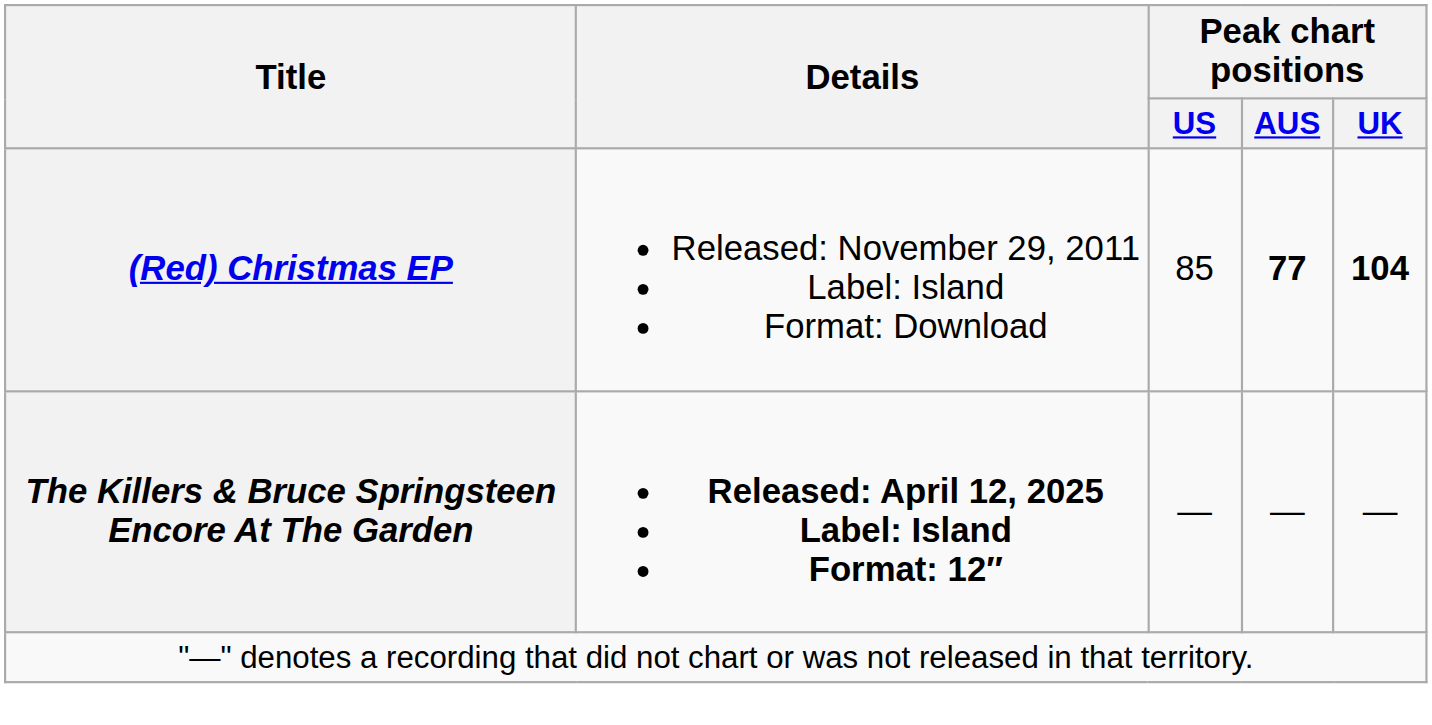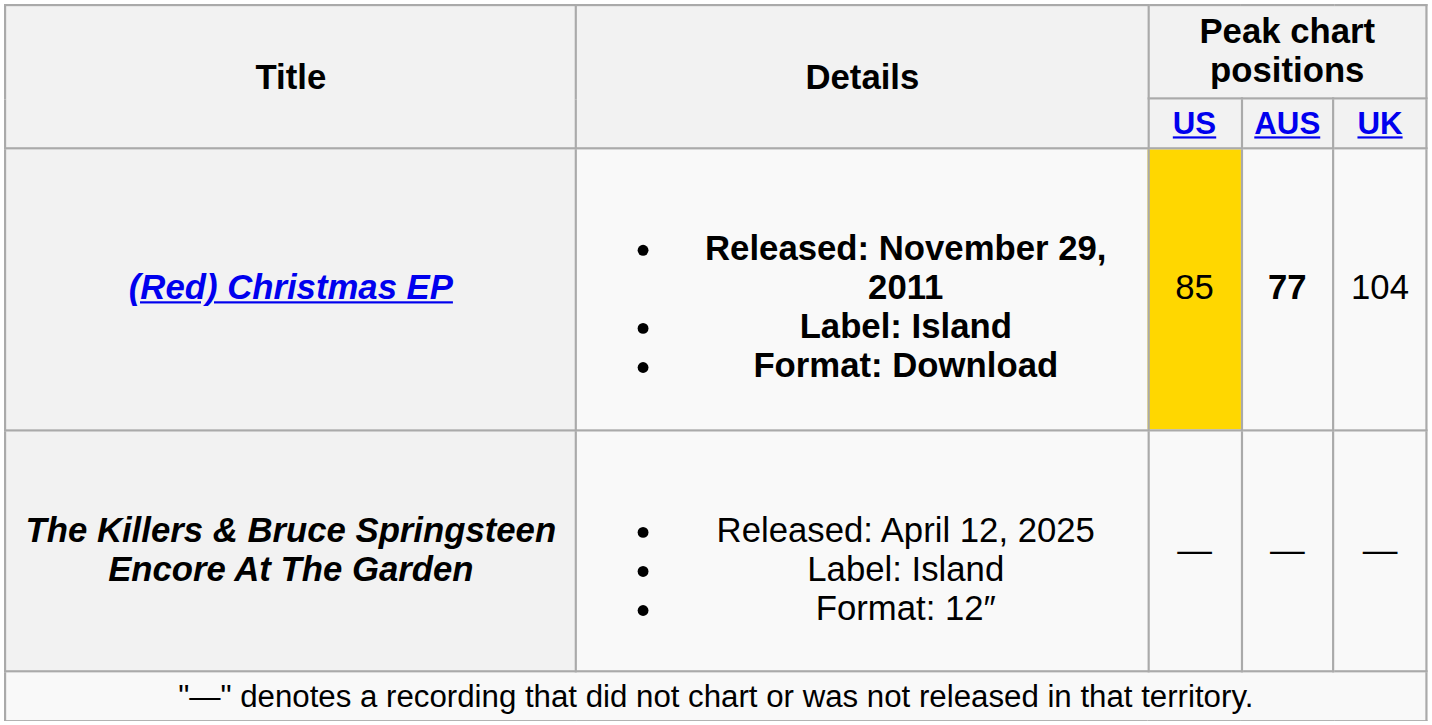(862, 289) normal -> (862, 308) bold
(1194, 268) no background -> (1194, 288) gold background
(1380, 268) bold -> (1380, 288) normal
(862, 531) bold -> (862, 570) normal
